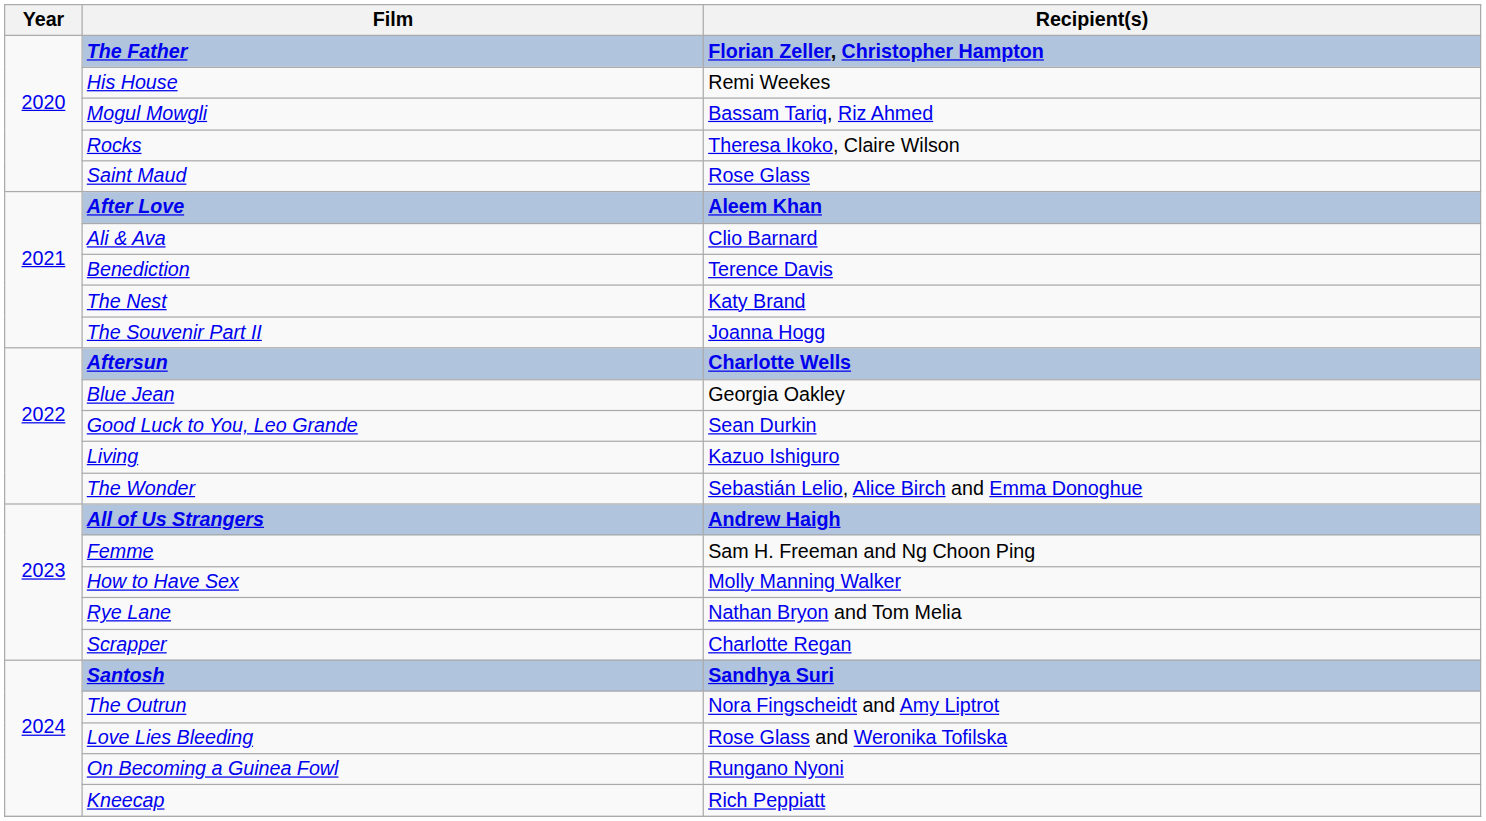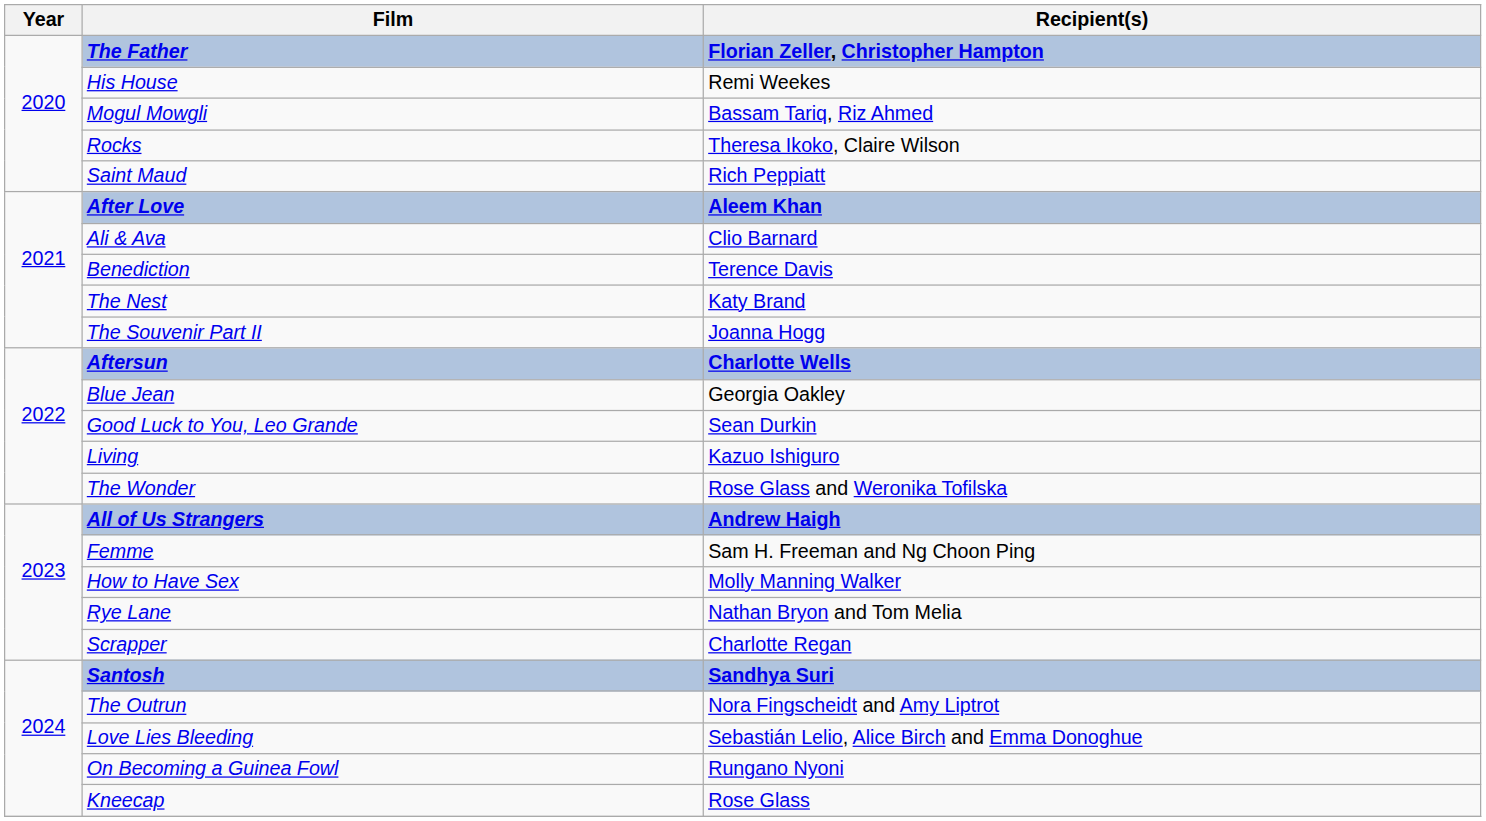(759, 176) Rose Glass -> (767, 176) Rich Peppiatt
(925, 488) Sebastián Lelio, Alice Birch and Emma Donoghue -> (858, 488) Rose Glass and Weronika Tofilska
(858, 737) Rose Glass and Weronika Tofilska -> (925, 737) Sebastián Lelio, Alice Birch and Emma Donoghue
(767, 800) Rich Peppiatt -> (759, 800) Rose Glass
